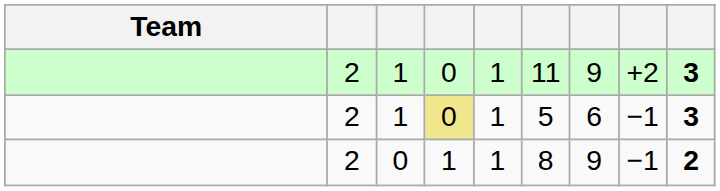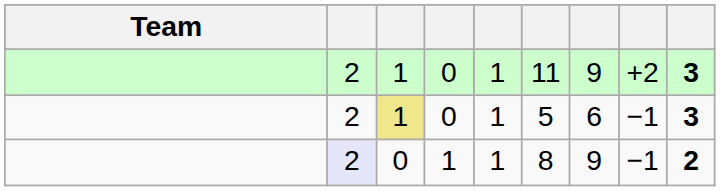(400, 116) no background -> (400, 116) khaki background
(449, 116) khaki background -> (449, 116) no background
(352, 161) no background -> (352, 161) lavender background
